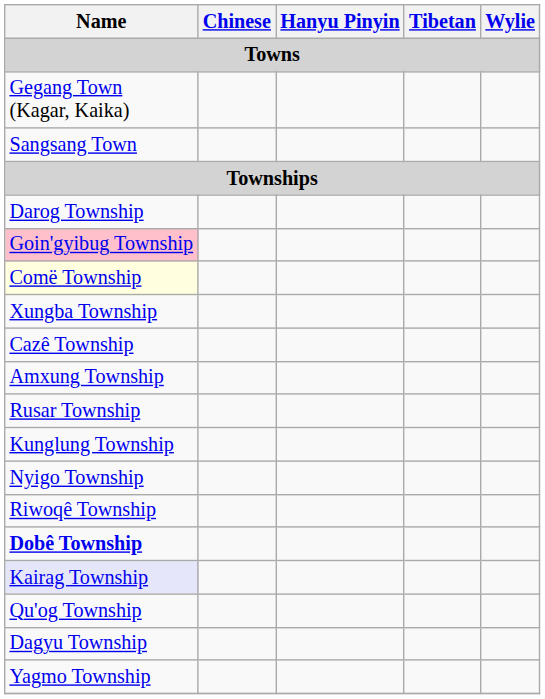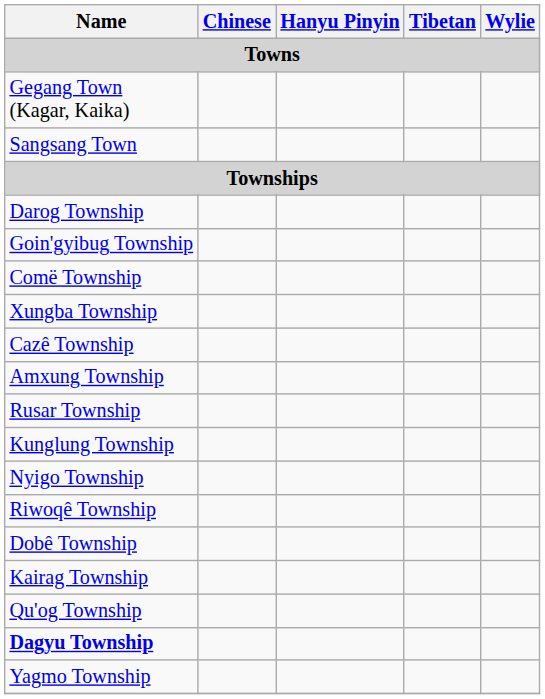(101, 244) pink background -> (101, 244) no background
(75, 278) lightyellow background -> (75, 278) no background
(76, 544) bold -> (73, 544) normal
(79, 577) lavender background -> (79, 577) no background
(78, 643) normal -> (81, 643) bold
